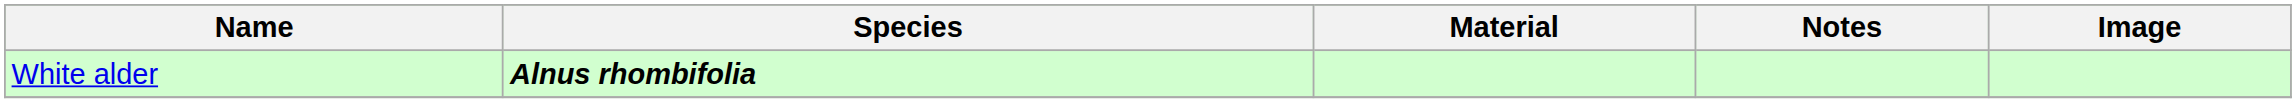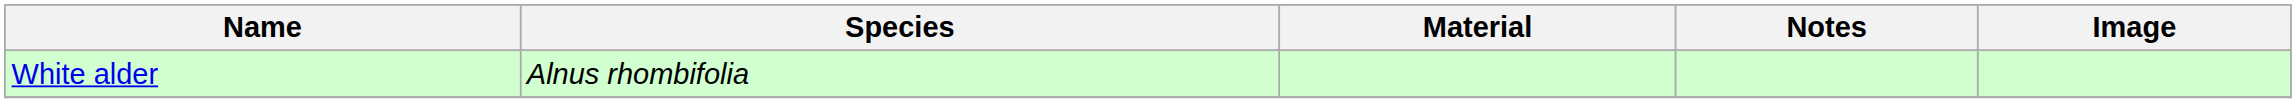(633, 73) bold -> (638, 73) normal
